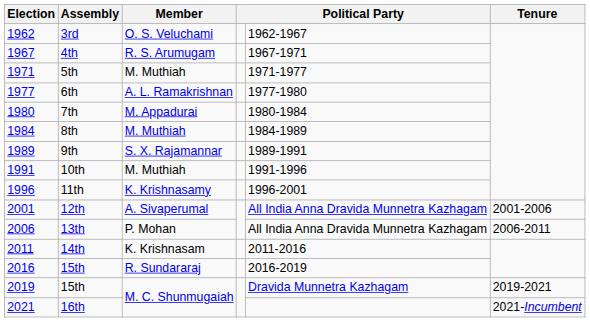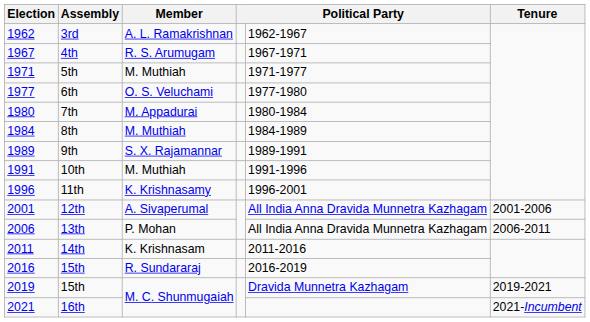(169, 33) O. S. Veluchami -> (179, 33) A. L. Ramakrishnan
(179, 92) A. L. Ramakrishnan -> (169, 92) O. S. Veluchami
